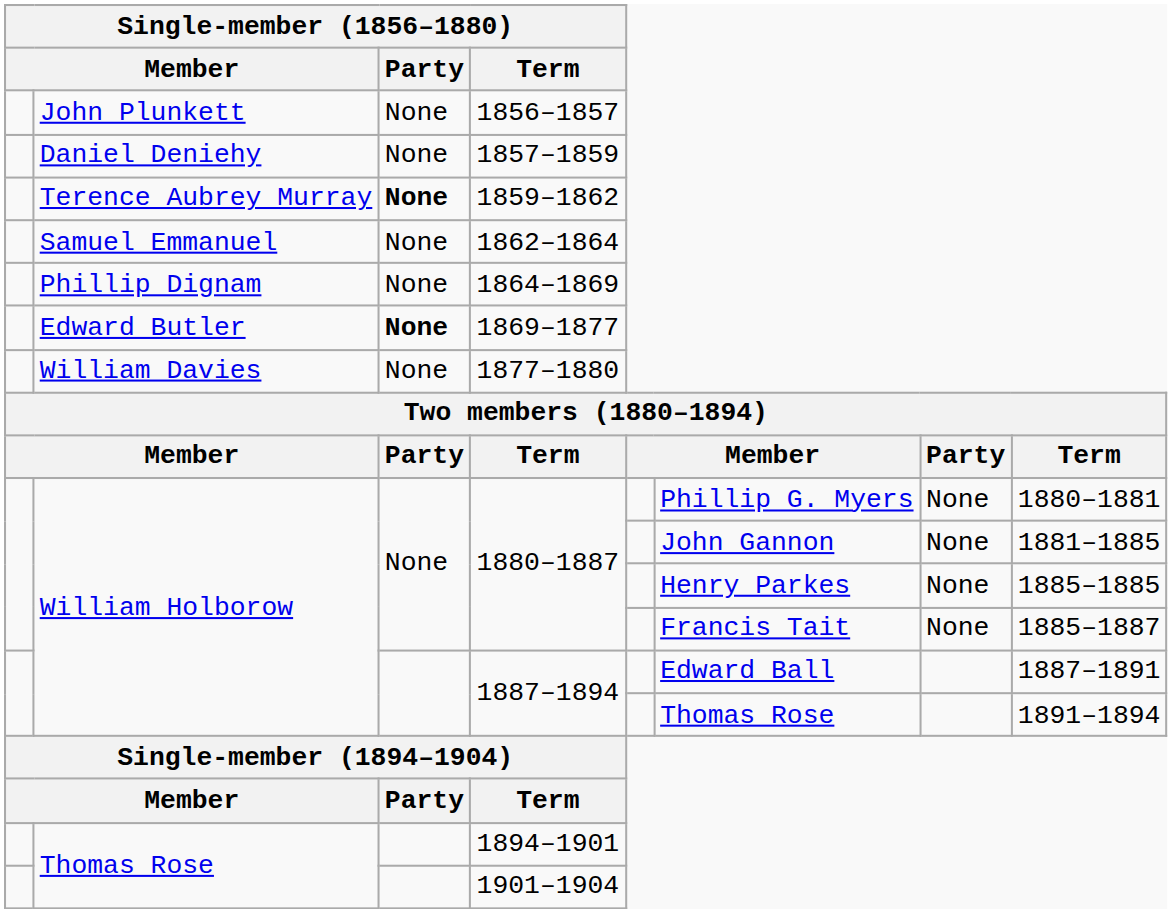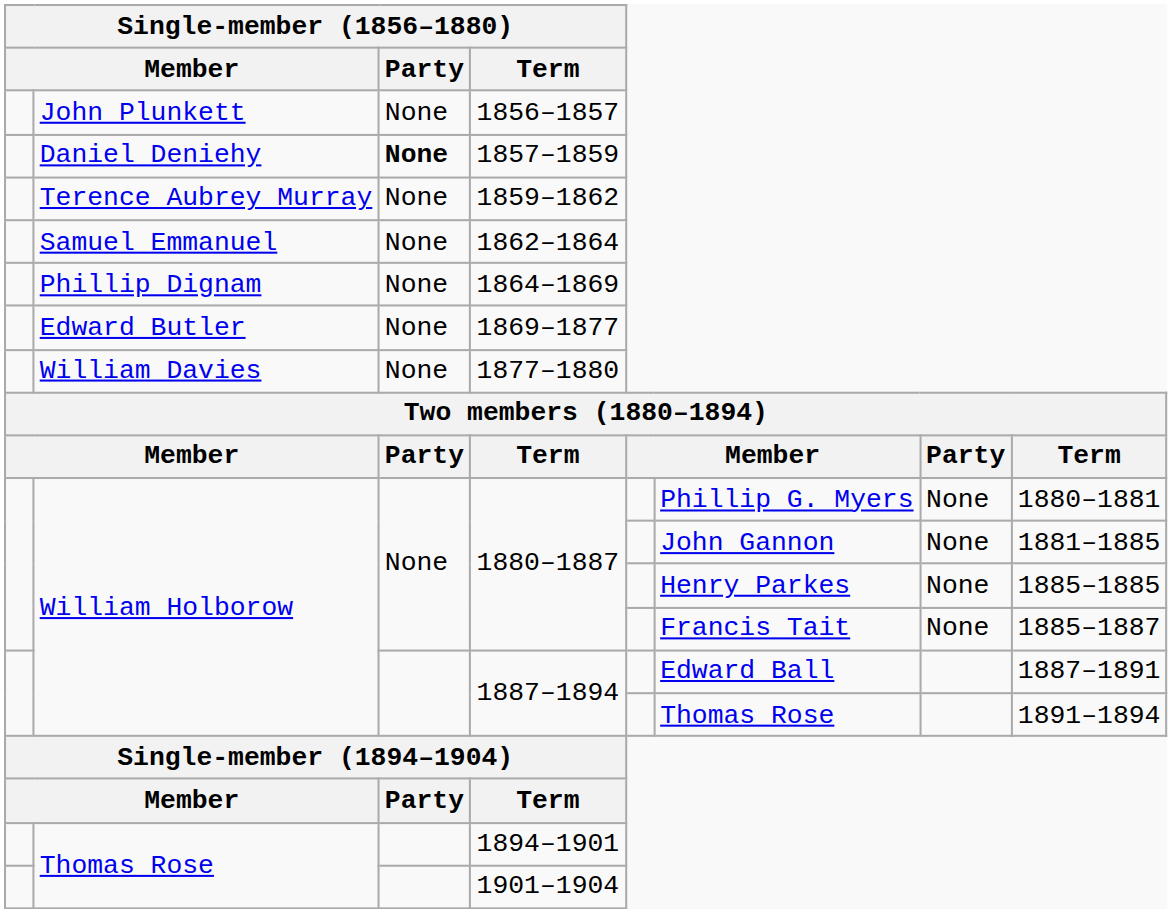(417, 156) normal -> (417, 156) bold
(417, 199) bold -> (417, 199) normal
(417, 328) bold -> (417, 328) normal
